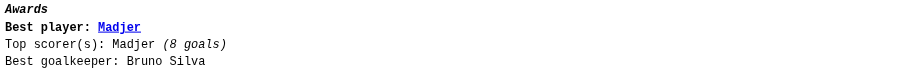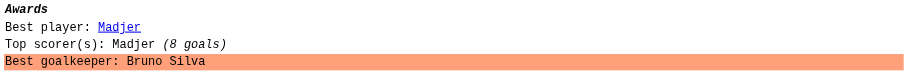(73, 28) bold -> (73, 28) normal
(105, 62) no background -> (105, 62) lightsalmon background
